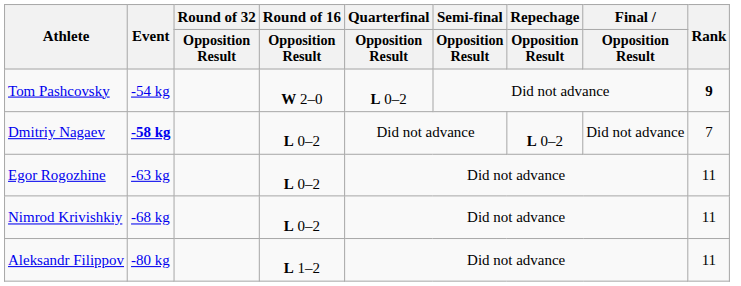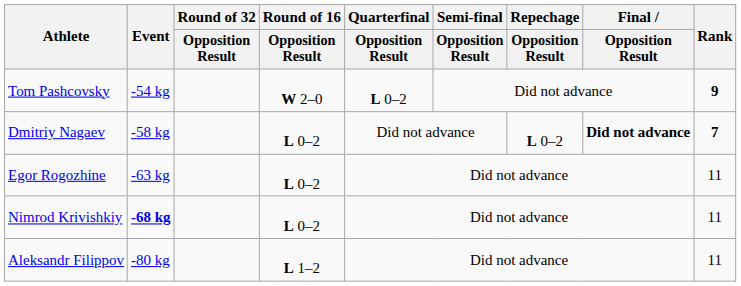(151, 133) bold -> (150, 133) normal
(635, 133) normal -> (638, 133) bold
(709, 133) normal -> (715, 133) bold
(150, 217) normal -> (151, 217) bold
